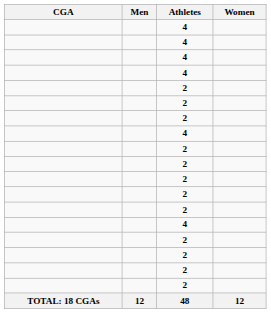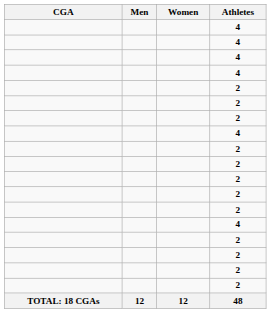columns swapped: (239, 12) <-> (185, 12)
